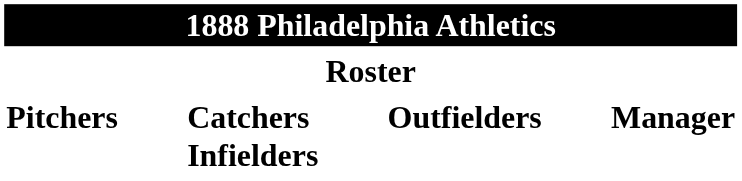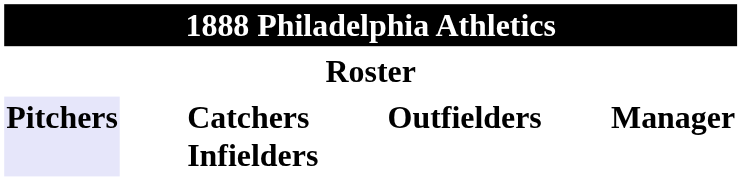(62, 117) no background -> (62, 117) lavender background
